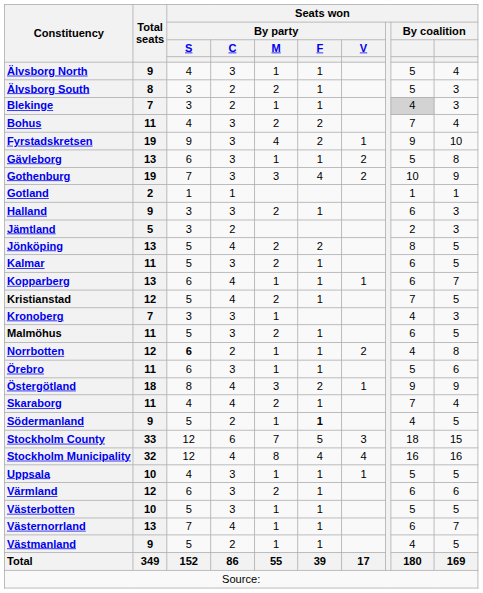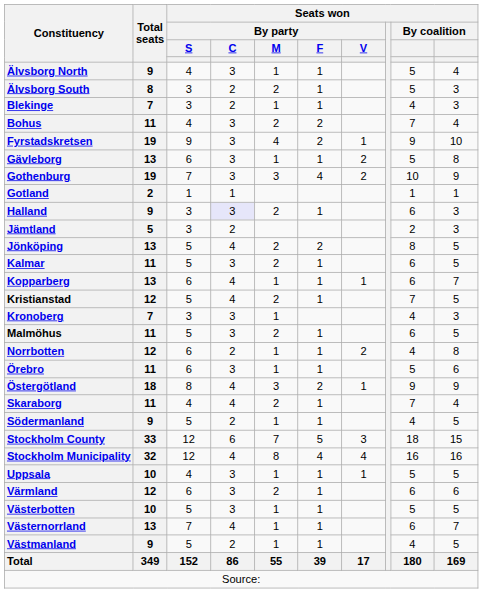(412, 106) lightgrey background -> (412, 106) no background
(232, 211) no background -> (232, 211) lavender background
(189, 352) bold -> (189, 352) normal
(320, 422) bold -> (320, 422) normal
